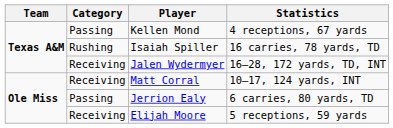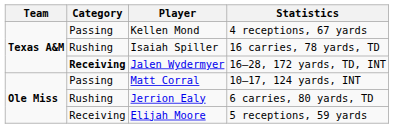(97, 64) normal -> (97, 64) bold
(97, 81) Receiving -> (91, 81) Passing
(91, 98) Passing -> (91, 98) Rushing
